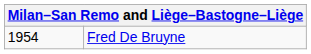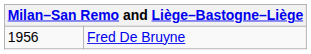(23, 37) 1954 -> (23, 37) 1956
